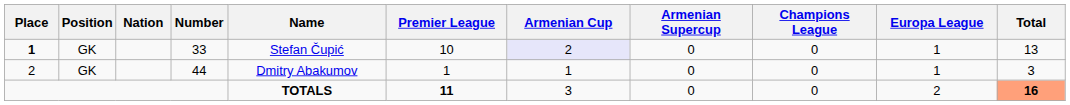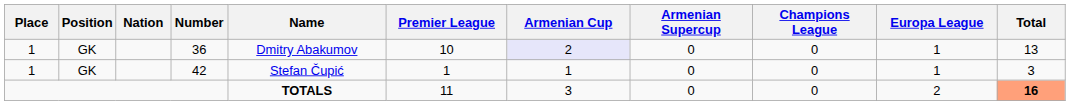(32, 50) bold -> (32, 50) normal
(199, 50) 33 -> (199, 50) 36
(307, 50) Stefan Čupić -> (307, 50) Dmitry Abakumov
(32, 70) 2 -> (32, 70) 1
(199, 70) 44 -> (199, 70) 42
(307, 70) Dmitry Abakumov -> (307, 70) Stefan Čupić
(447, 91) bold -> (447, 91) normal
